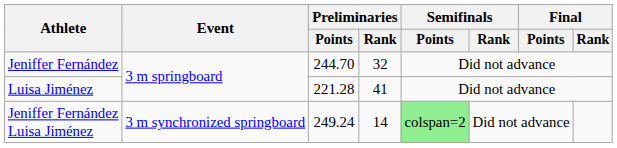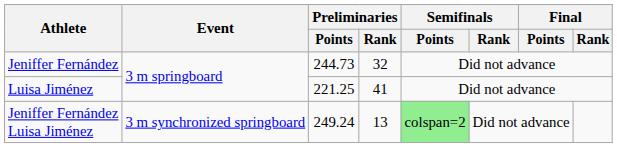(334, 64) 244.70 -> (334, 64) 244.73
(334, 89) 221.28 -> (334, 89) 221.25
(380, 122) 14 -> (380, 122) 13
